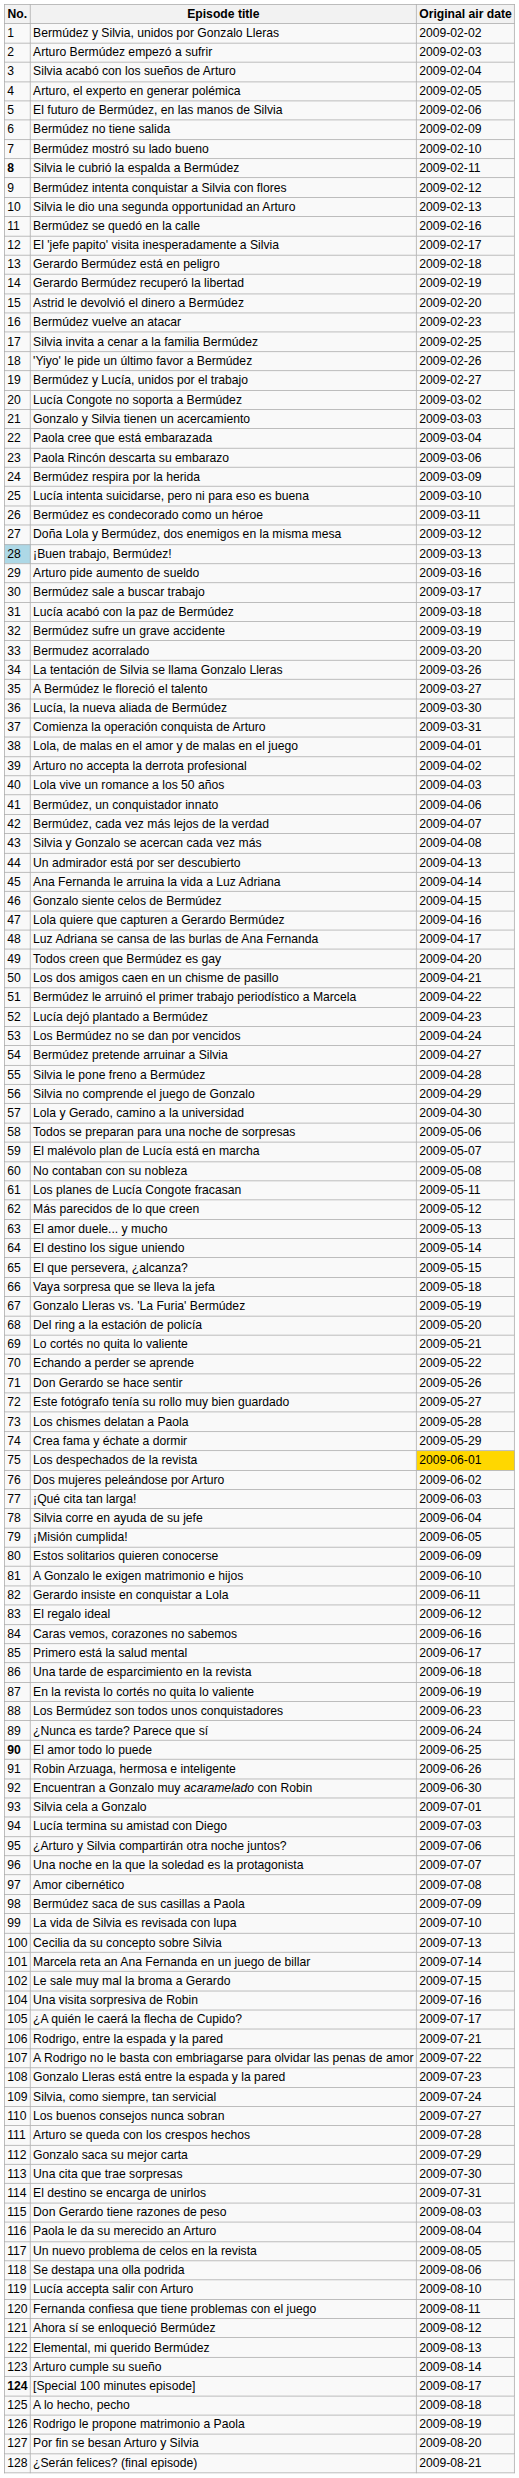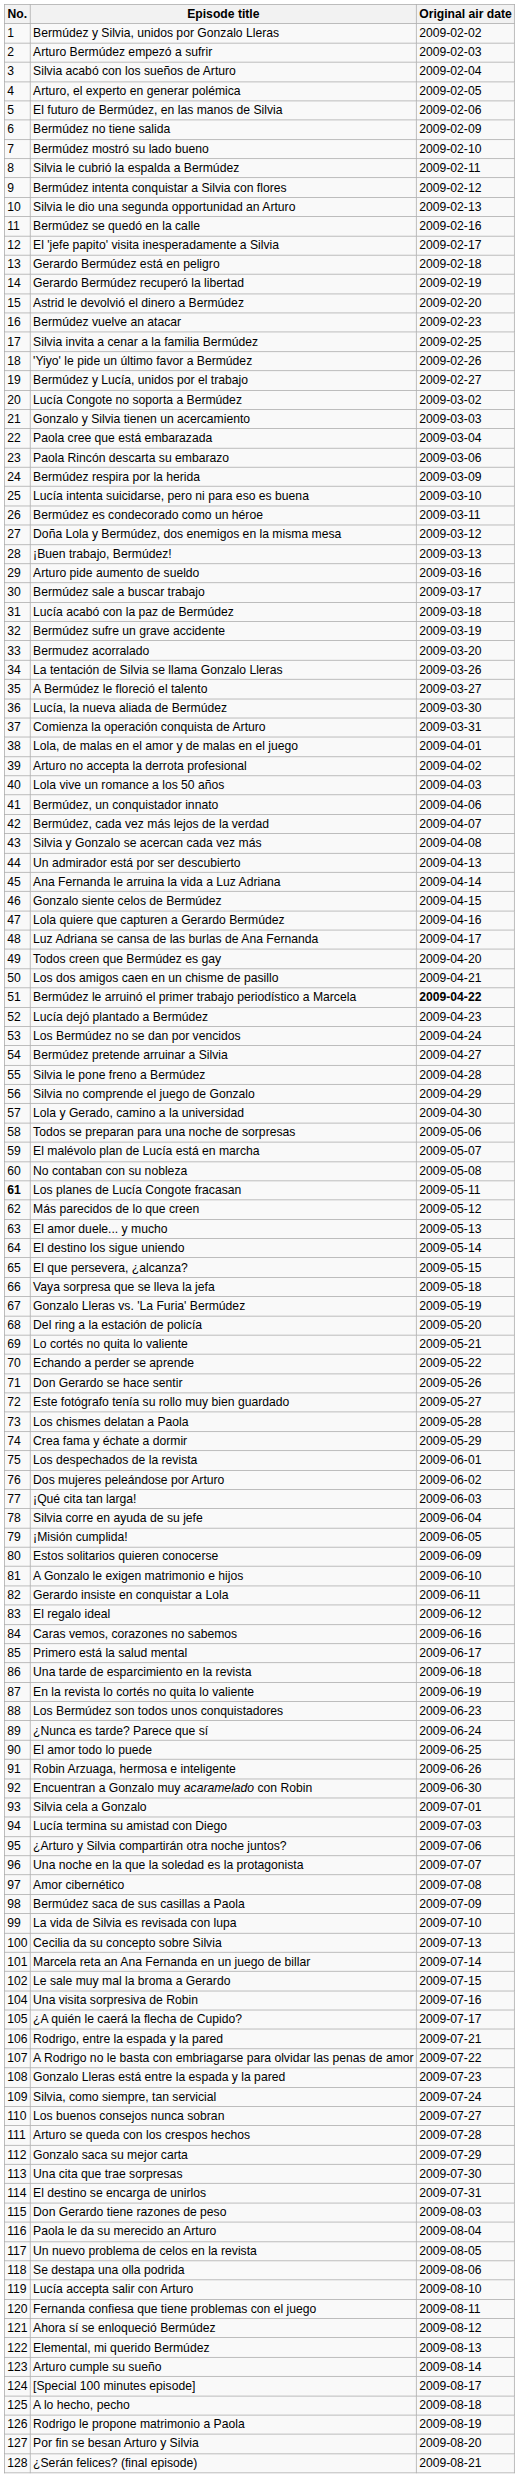(11, 168) bold -> (11, 168) normal
(14, 554) lightblue background -> (14, 554) no background
(450, 997) normal -> (450, 997) bold
(14, 1190) normal -> (14, 1190) bold
(450, 1460) gold background -> (450, 1460) no background
(14, 1749) bold -> (14, 1749) normal
(17, 2386) bold -> (17, 2386) normal
